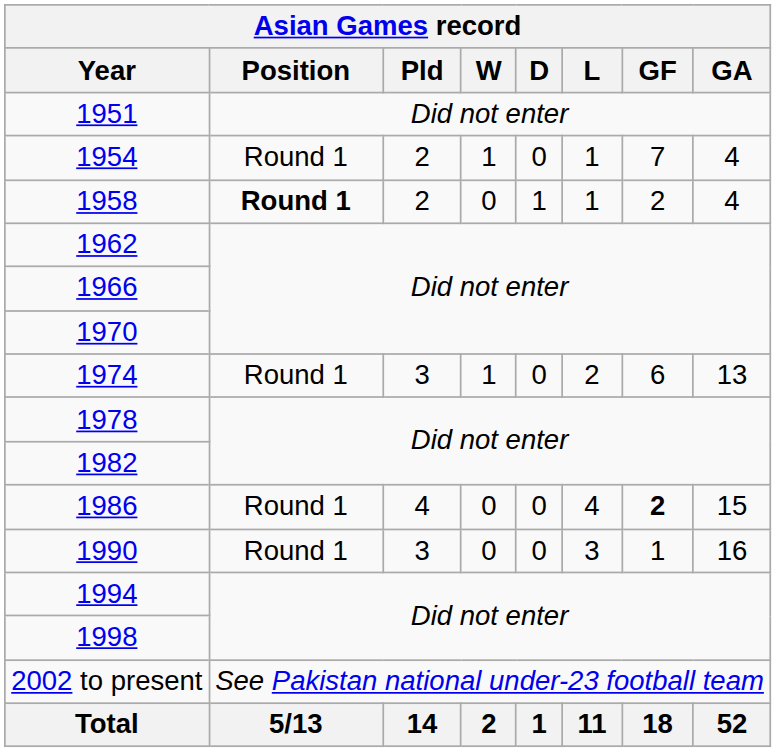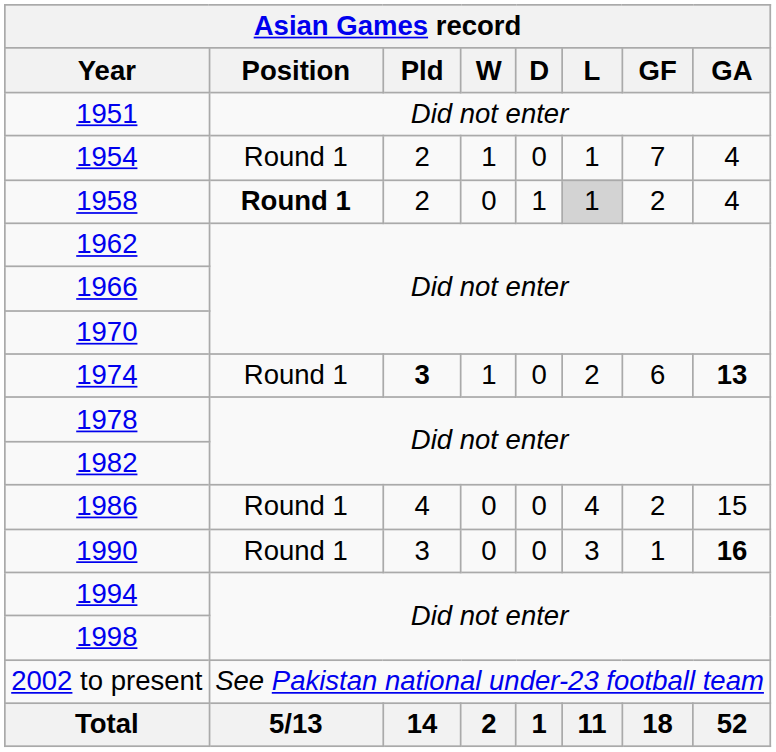(592, 200) no background -> (592, 200) lightgrey background
(422, 375) normal -> (422, 375) bold
(732, 375) normal -> (732, 375) bold
(658, 506) bold -> (658, 506) normal
(732, 550) normal -> (732, 550) bold
